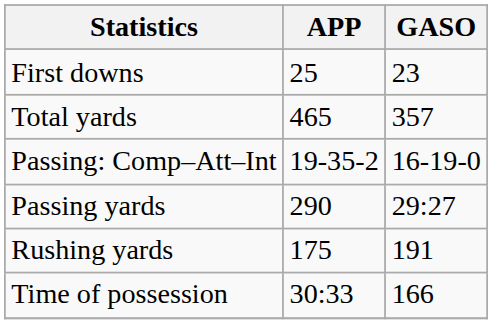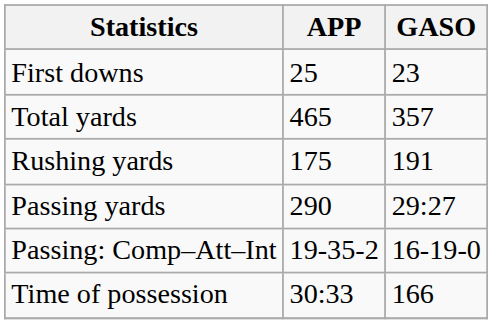rows swapped: (92, 250) <-> (144, 160)
